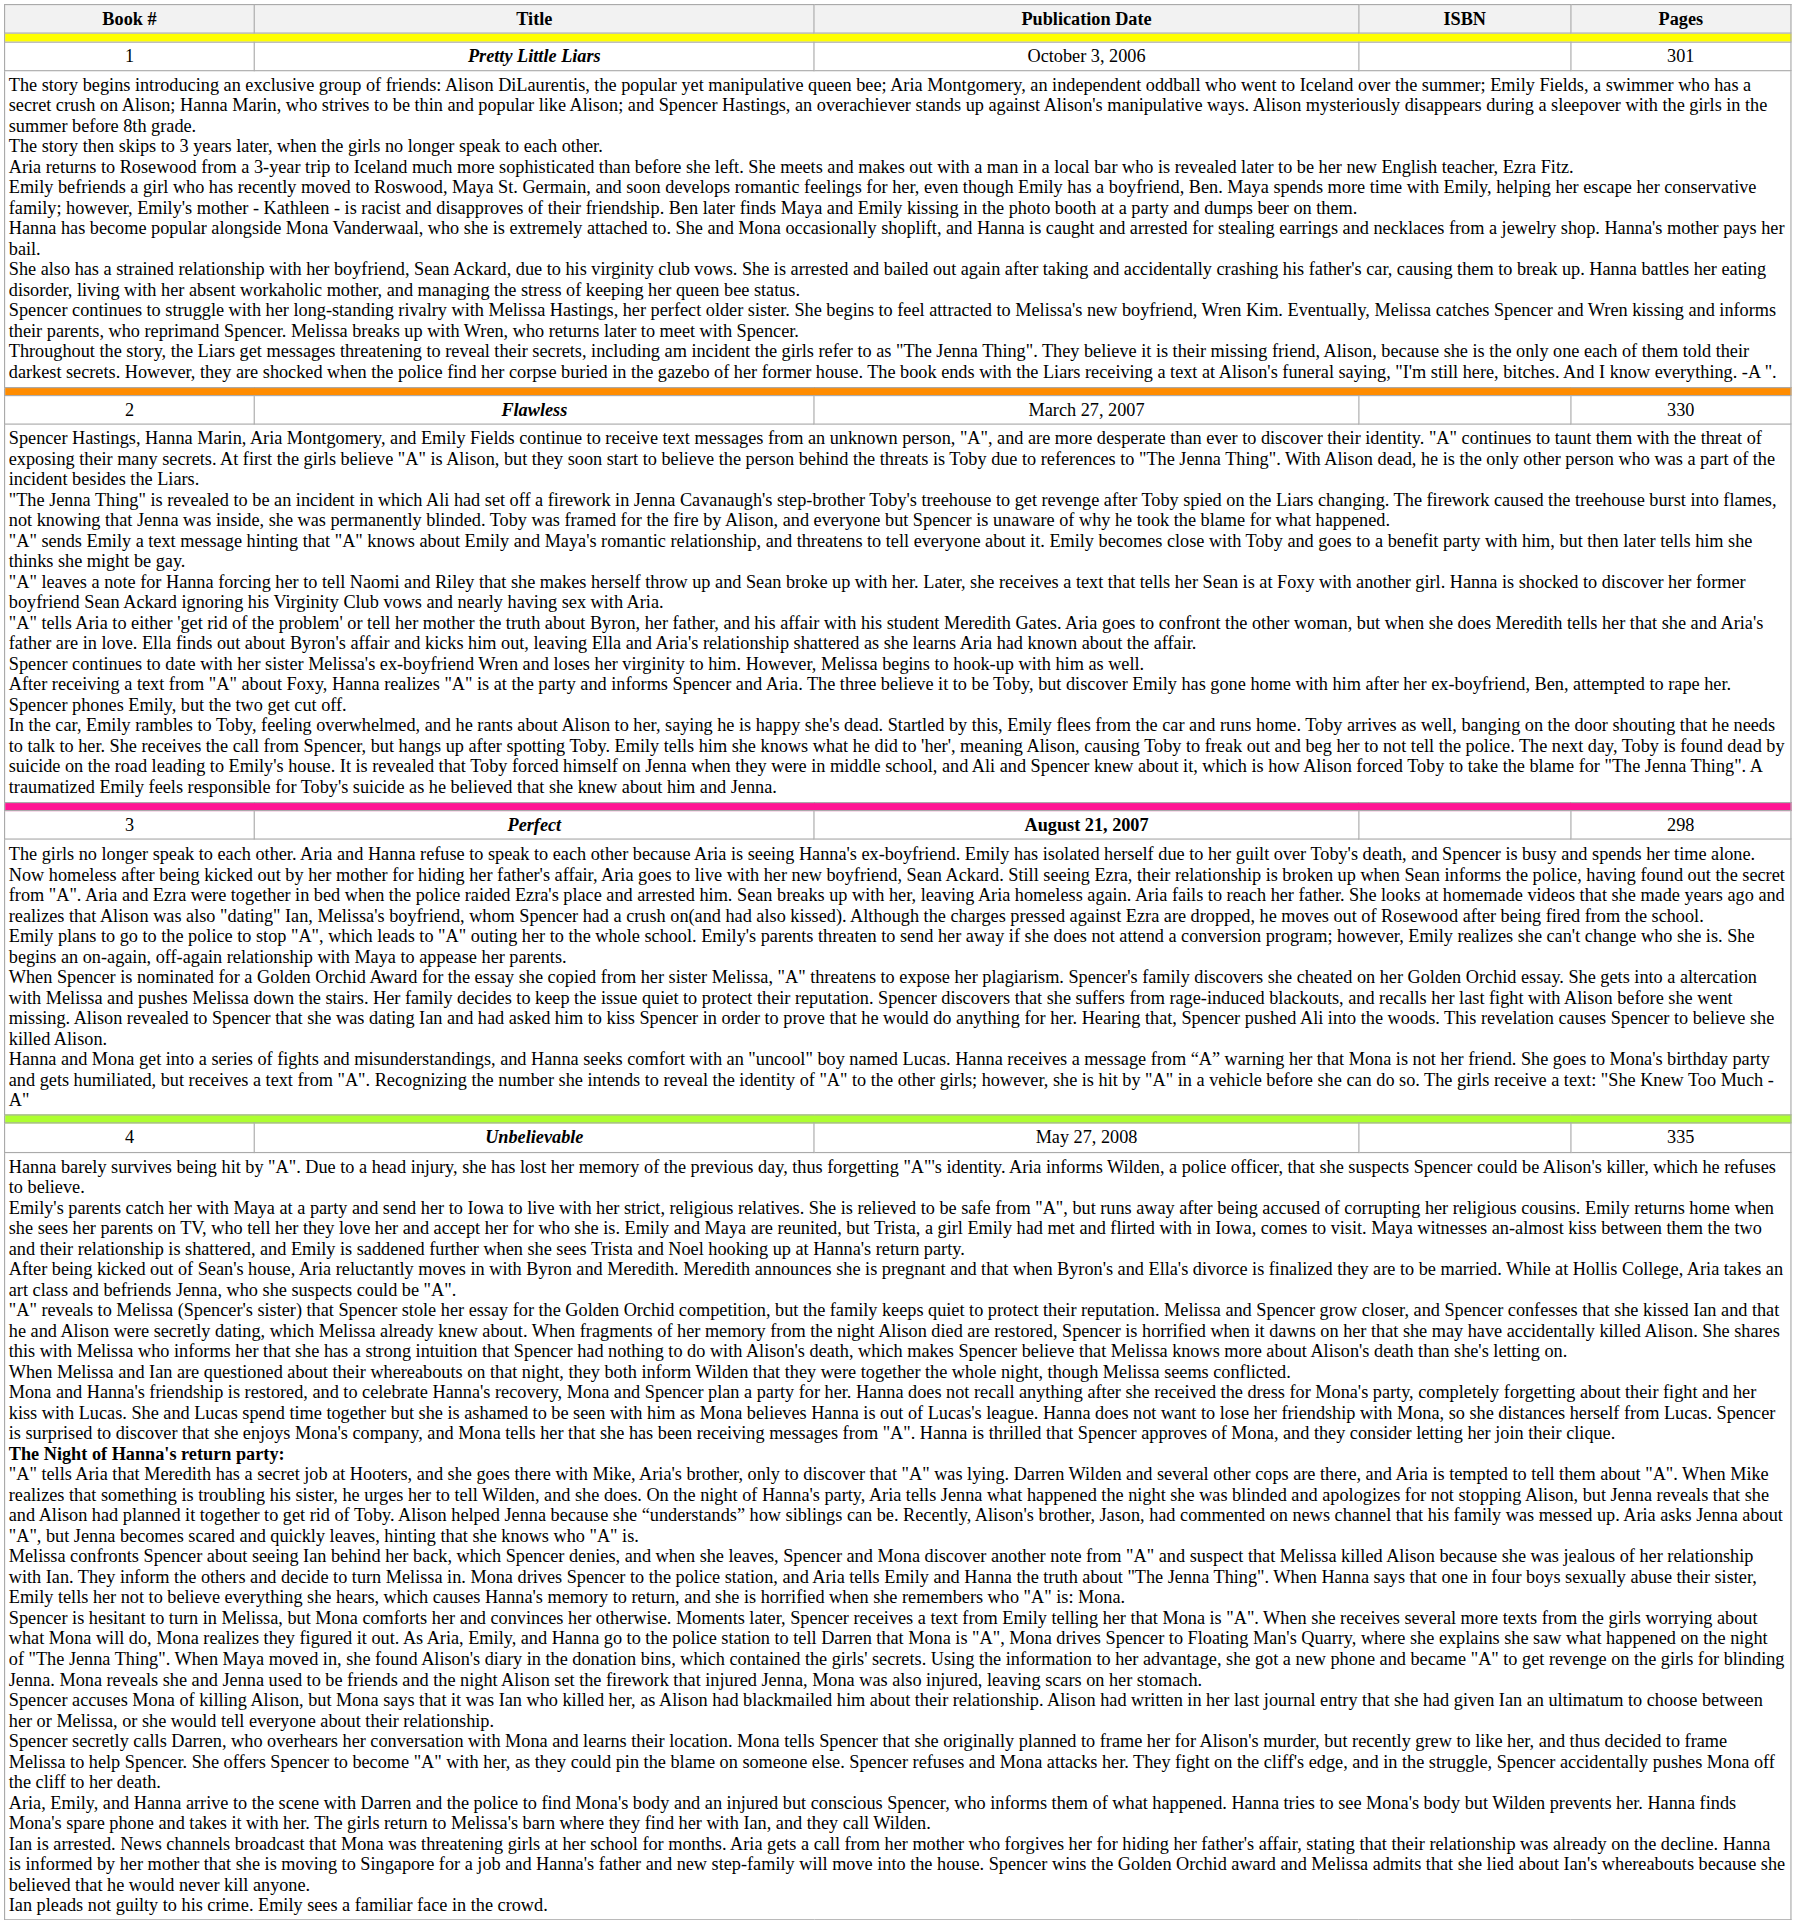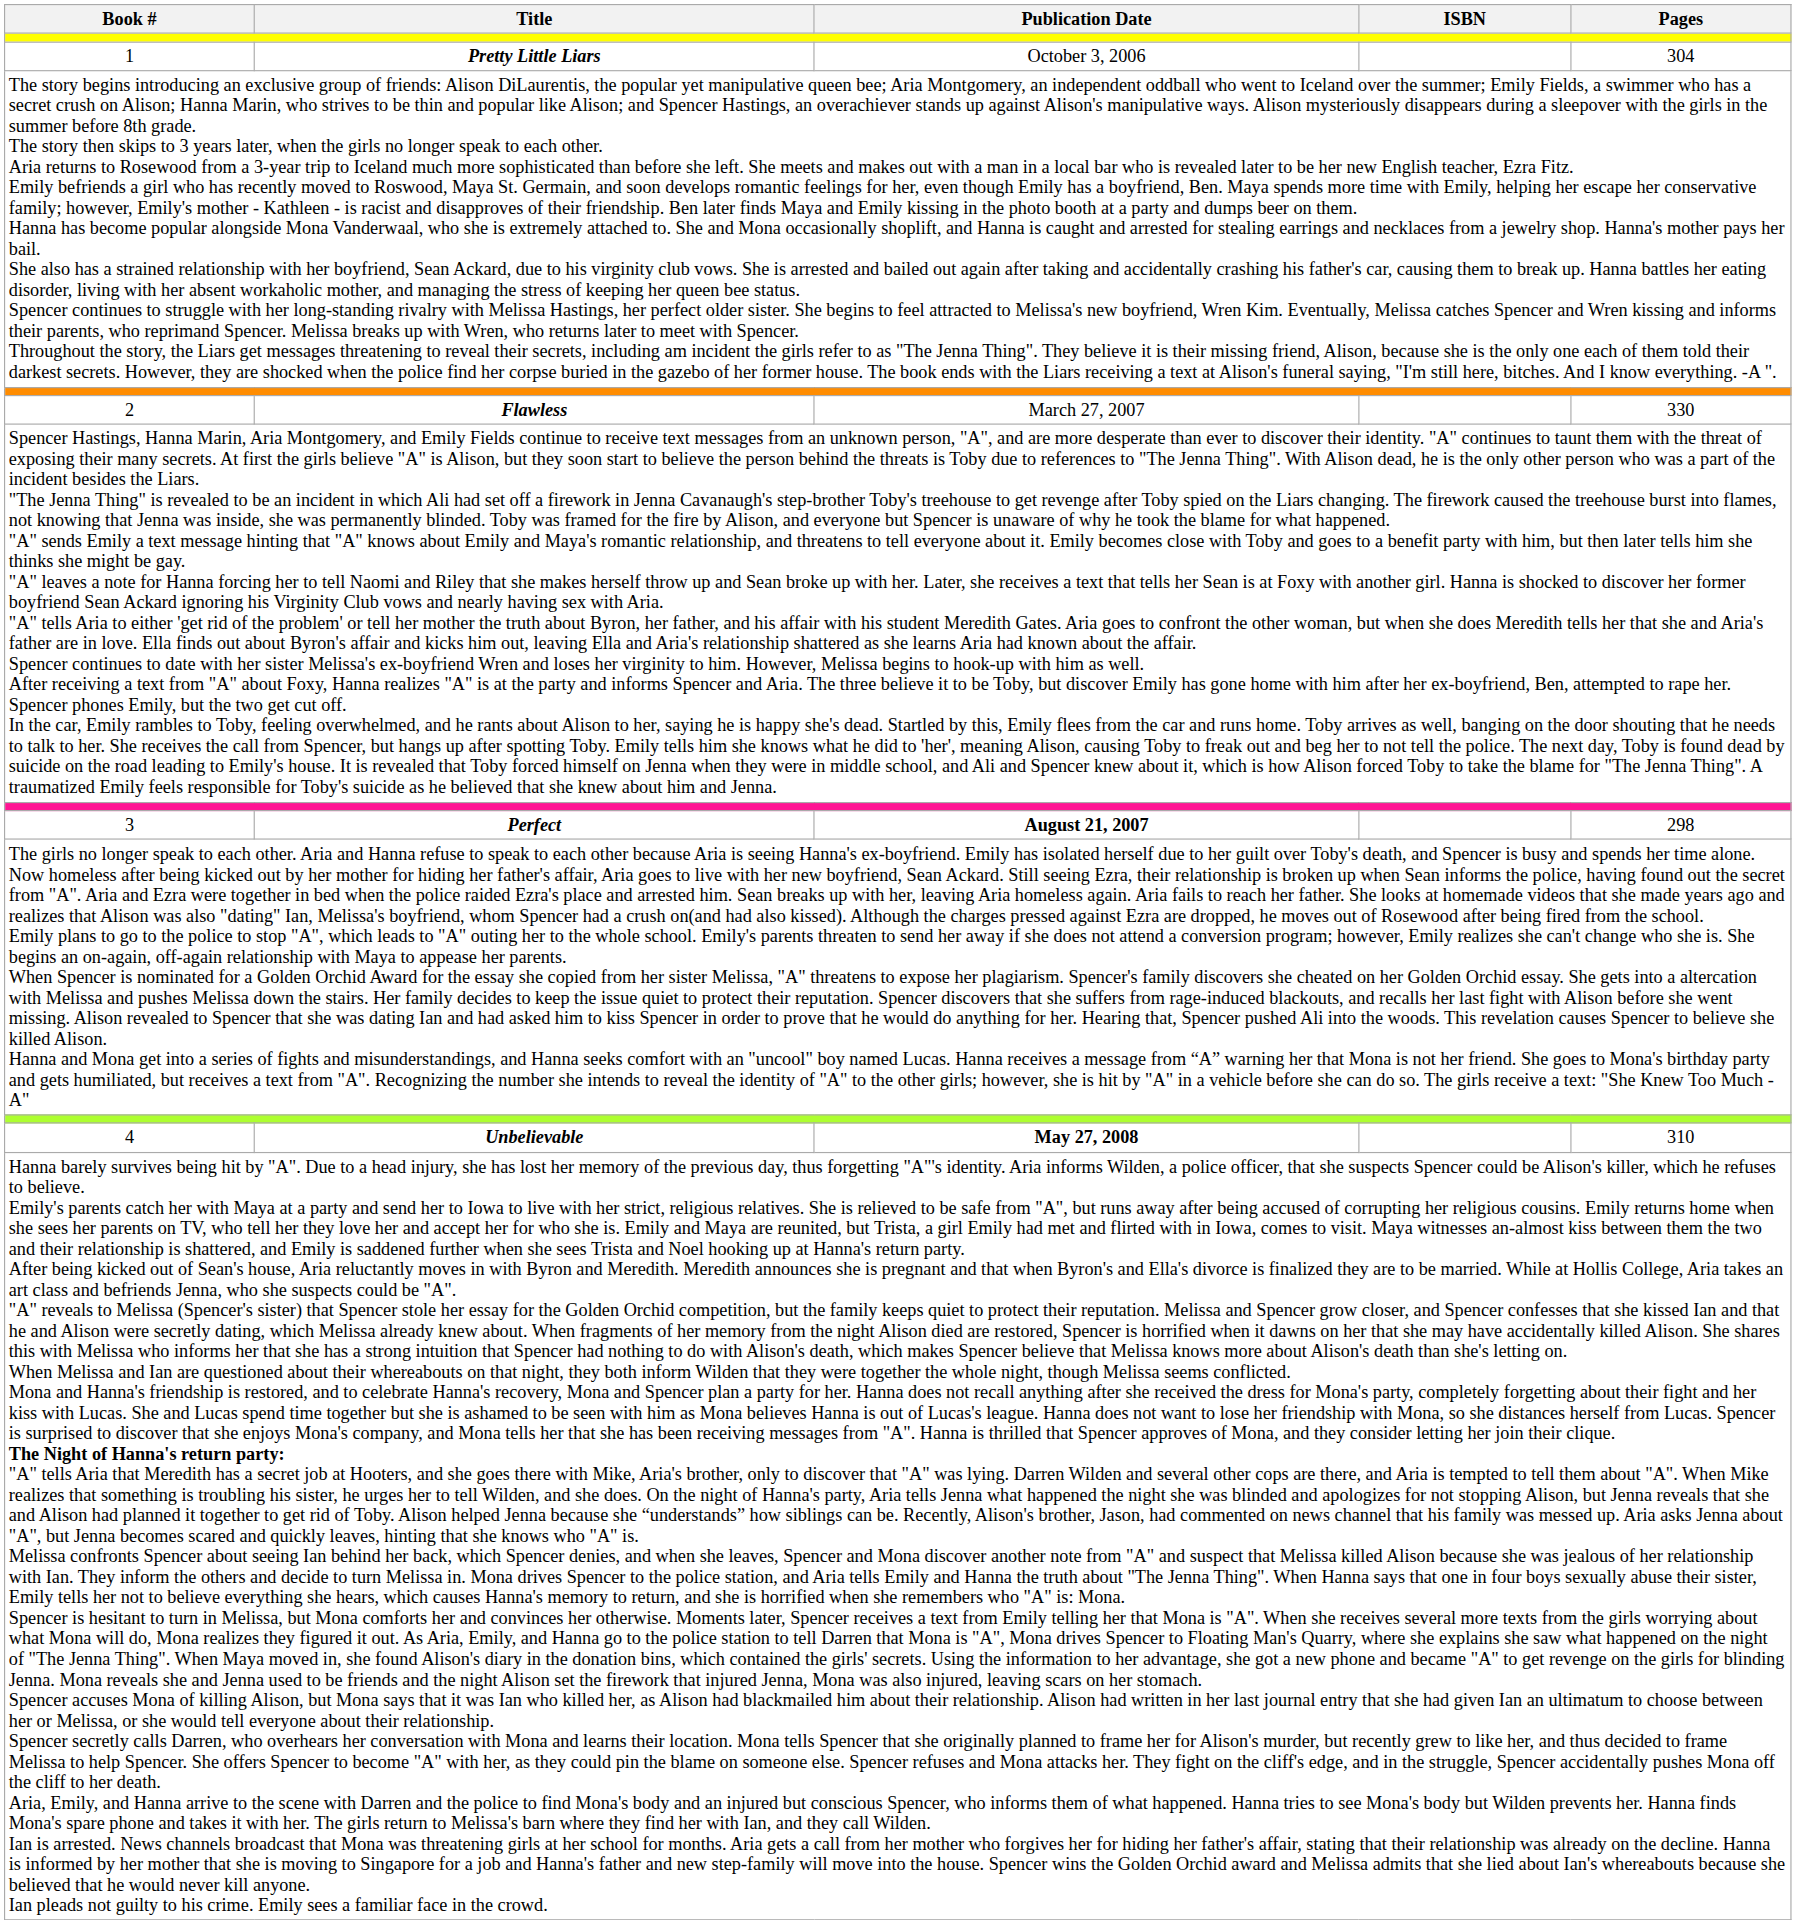(1681, 56) 301 -> (1681, 56) 304
(1087, 1137) normal -> (1087, 1137) bold
(1681, 1137) 335 -> (1681, 1137) 310
